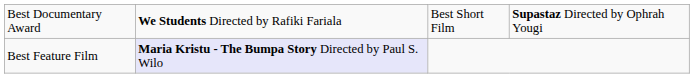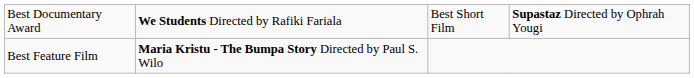(278, 55) lavender background -> (278, 55) no background
